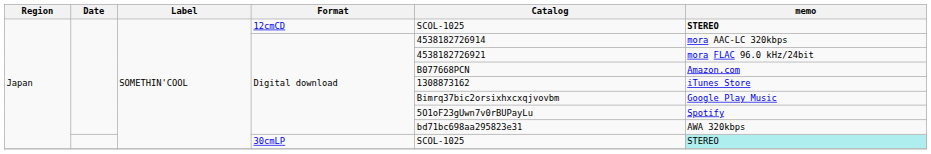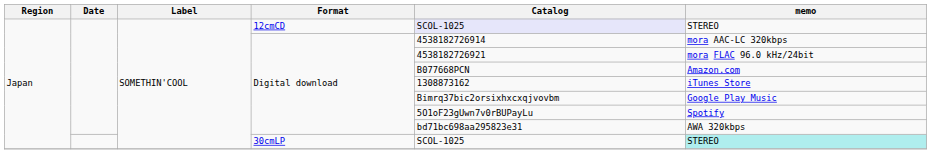(441, 26) no background -> (441, 26) lavender background
(703, 26) bold -> (703, 26) normal
